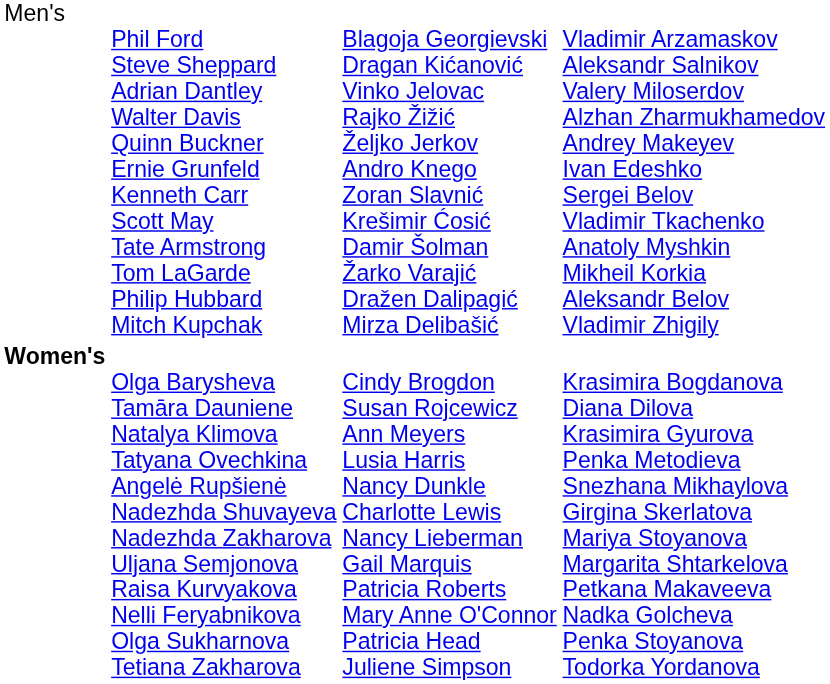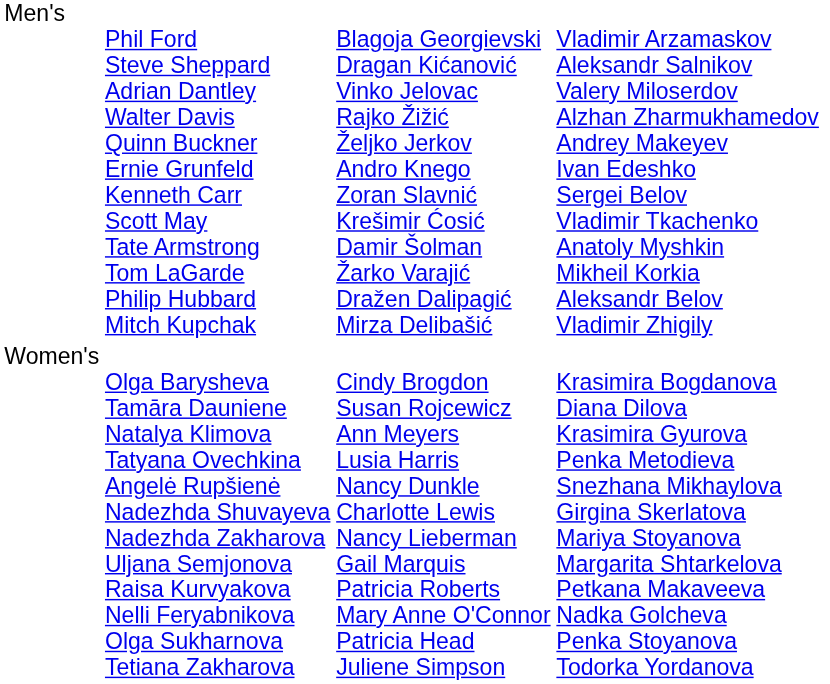(55, 356) bold -> (52, 356) normal
